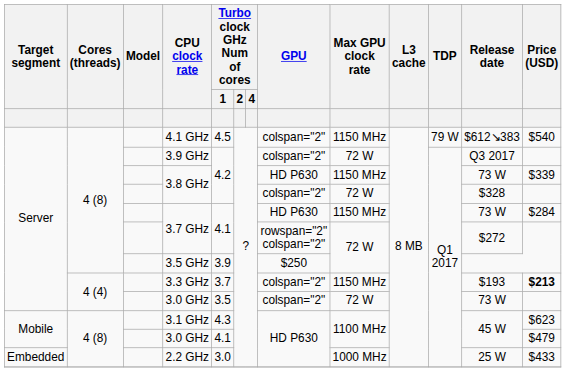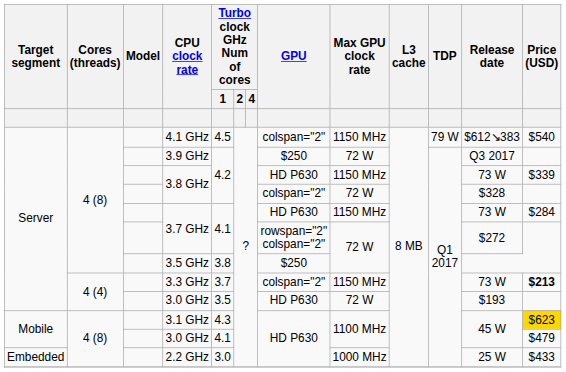(294, 156) colspan="2" -> (294, 156) $250
(223, 263) 3.9 -> (223, 263) 3.8
(492, 282) $193 -> (492, 282) 73 W
(294, 301) colspan="2" -> (294, 301) HD P630
(492, 301) 73 W -> (492, 301) $193
(542, 319) no background -> (542, 319) gold background
